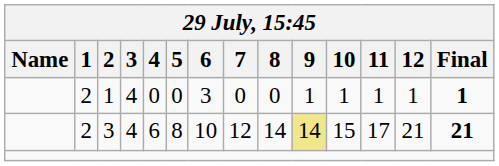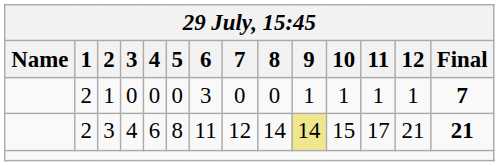(132, 95) 4 -> (132, 95) 0
(462, 95) 1 -> (462, 95) 7
(206, 131) 10 -> (206, 131) 11
